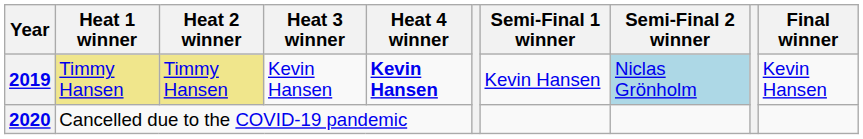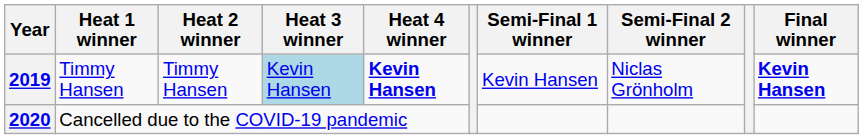(91, 79) khaki background -> (91, 79) no background
(196, 79) khaki background -> (195, 79) no background
(300, 79) no background -> (299, 79) lightblue background
(656, 79) lightblue background -> (652, 79) no background
(795, 79) normal -> (792, 79) bold
